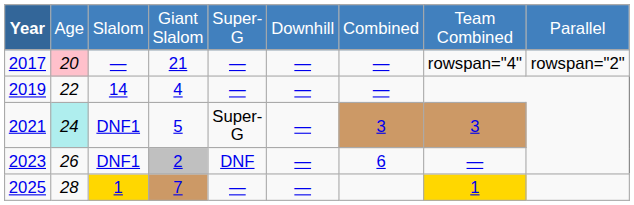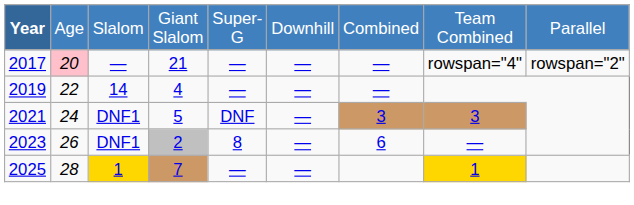(69, 125) paleturquoise background -> (69, 116) no background
(237, 125) Super-G -> (237, 116) DNF
(237, 161) DNF -> (237, 143) 8
